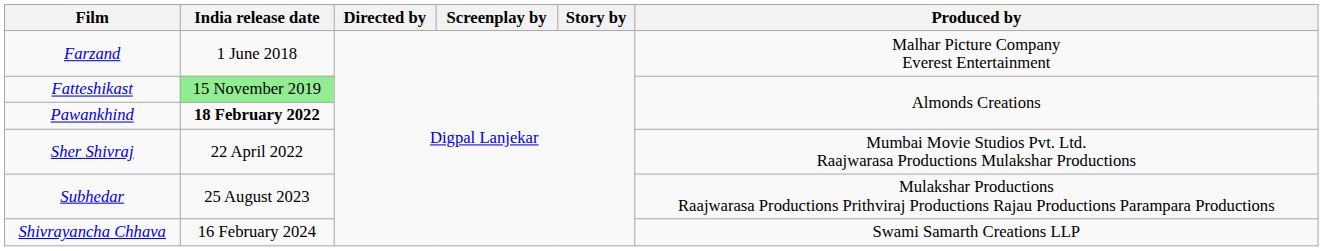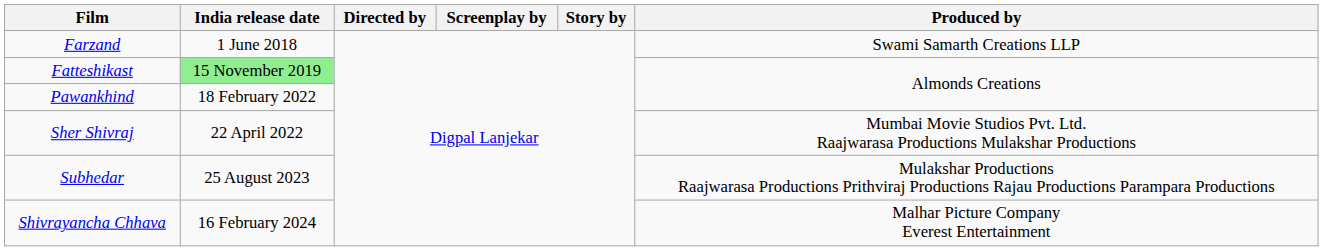(976, 53) Malhar Picture Company Everest Entertainment -> (976, 44) Swami Samarth Creations LLP
(257, 115) bold -> (257, 96) normal
(976, 232) Swami Samarth Creations LLP -> (976, 222) Malhar Picture Company Everest Entertainment
